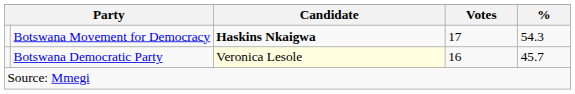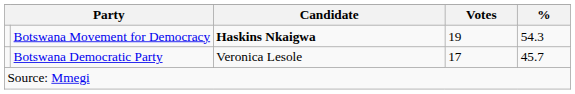(455, 36) 17 -> (455, 36) 19
(259, 57) lightyellow background -> (259, 57) no background
(455, 57) 16 -> (455, 57) 17
